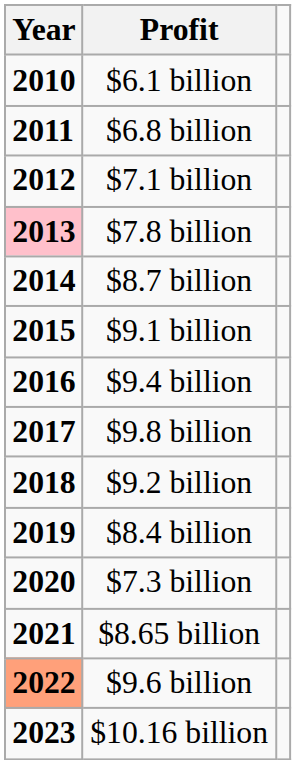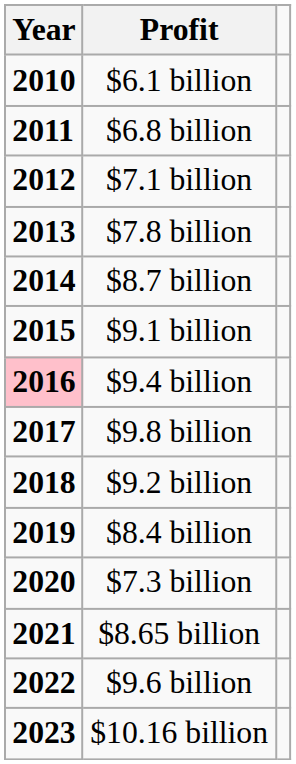(44, 230) pink background -> (44, 230) no background
(44, 381) no background -> (44, 381) pink background
(44, 682) lightsalmon background -> (44, 682) no background
